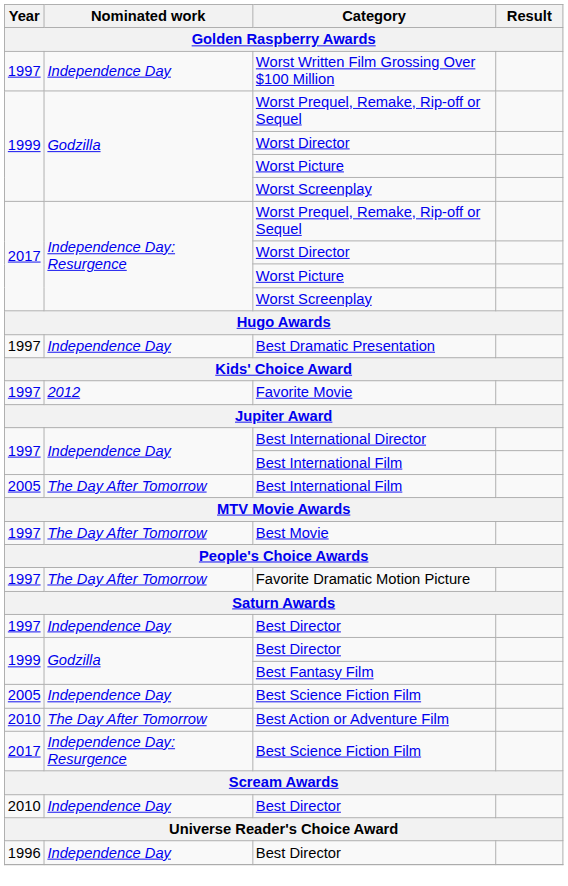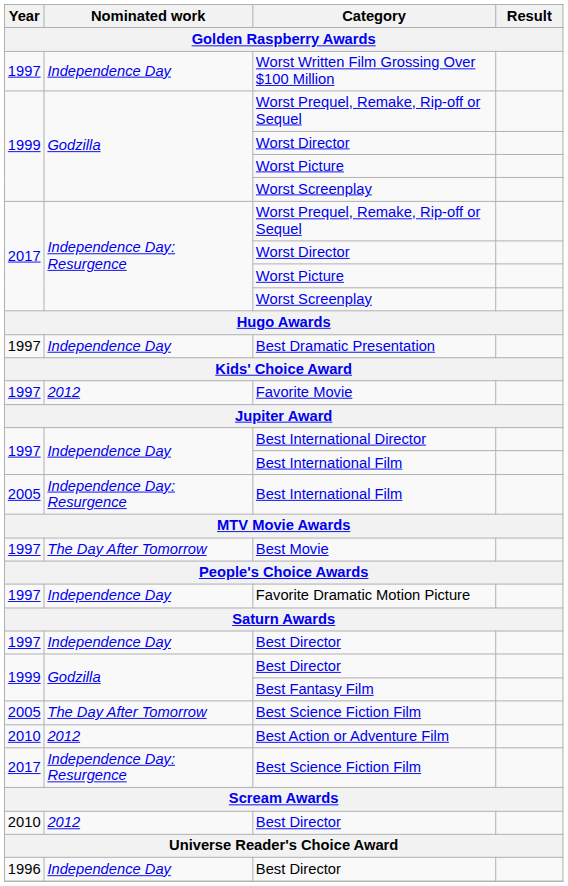(127, 486) The Day After Tomorrow -> (111, 494) Independence Day: Resurgence
(127, 579) The Day After Tomorrow -> (109, 596) Independence Day
(109, 696) Independence Day -> (127, 712) The Day After Tomorrow
(127, 719) The Day After Tomorrow -> (64, 736) 2012
(109, 806) Independence Day -> (64, 822) 2012
